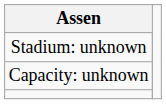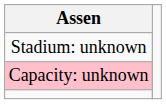(79, 75) no background -> (79, 75) pink background
